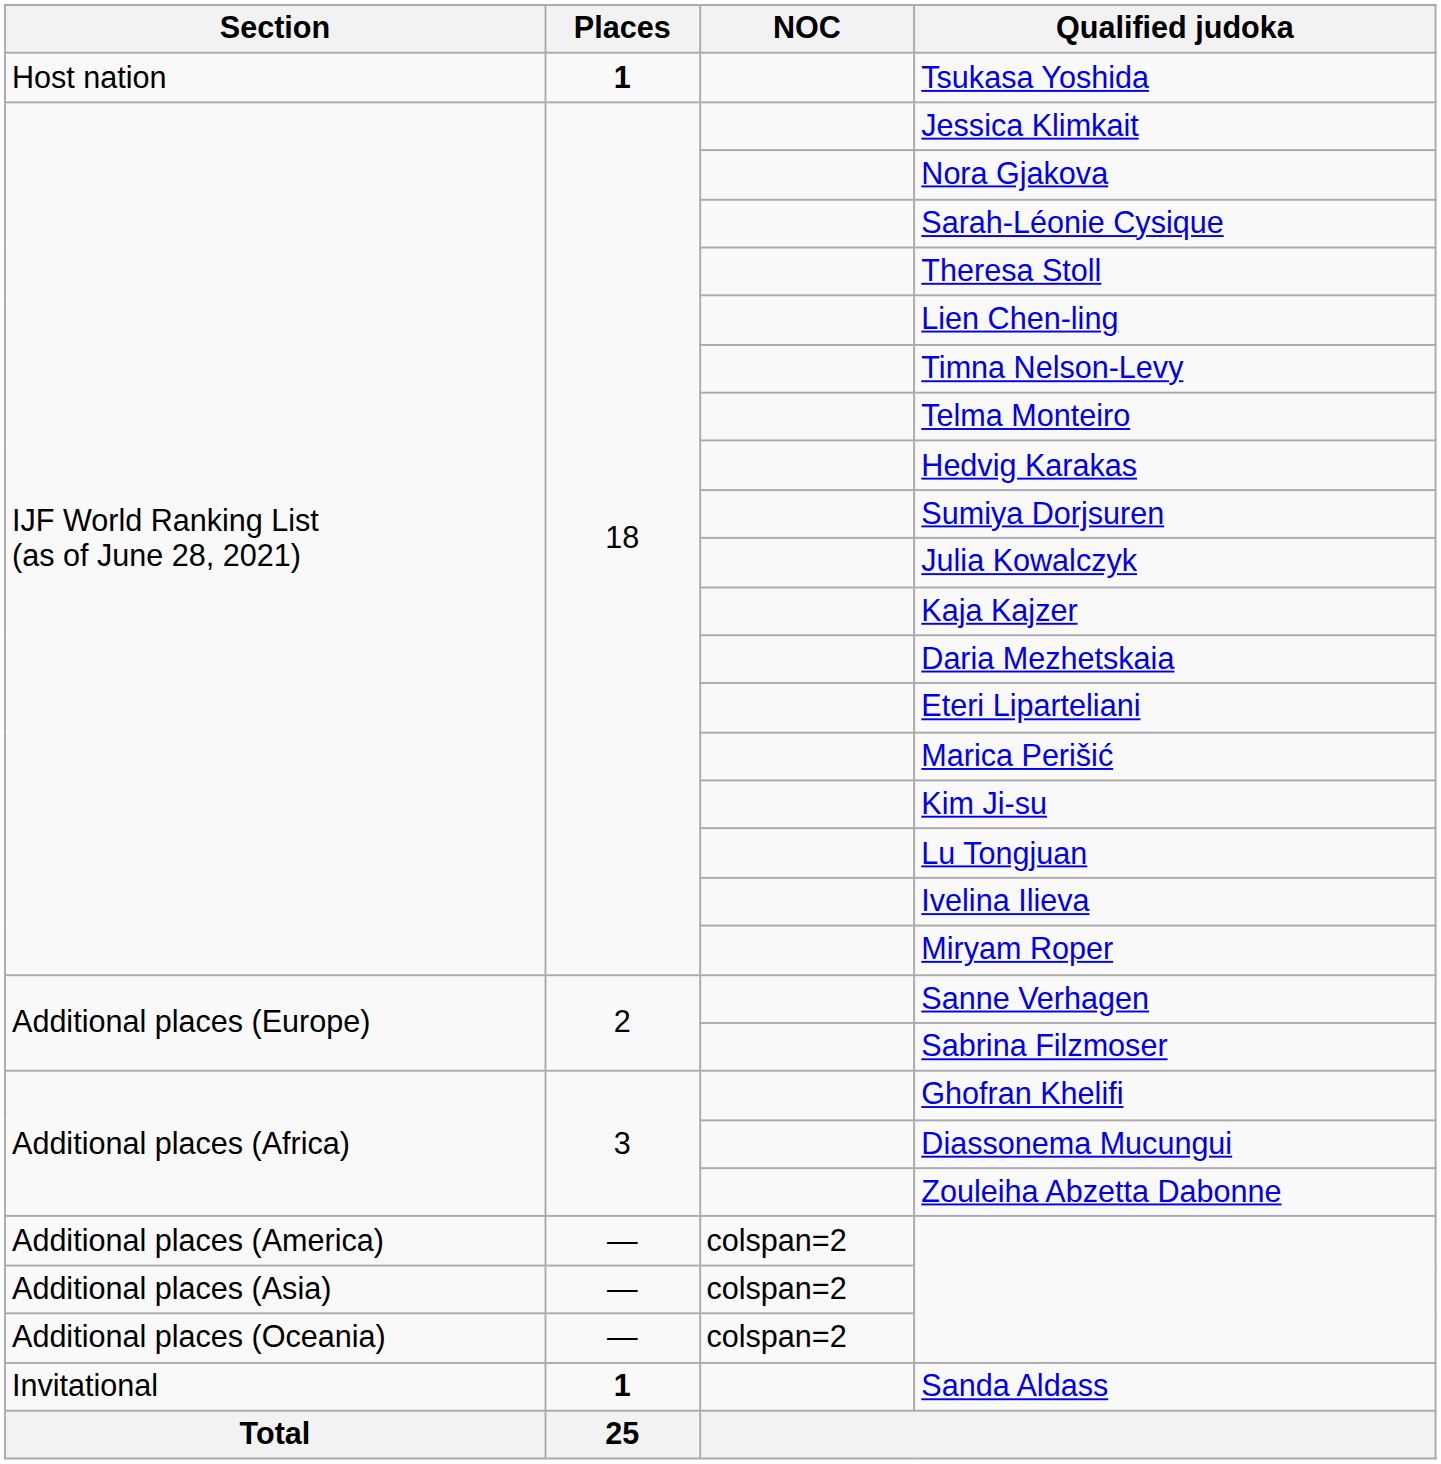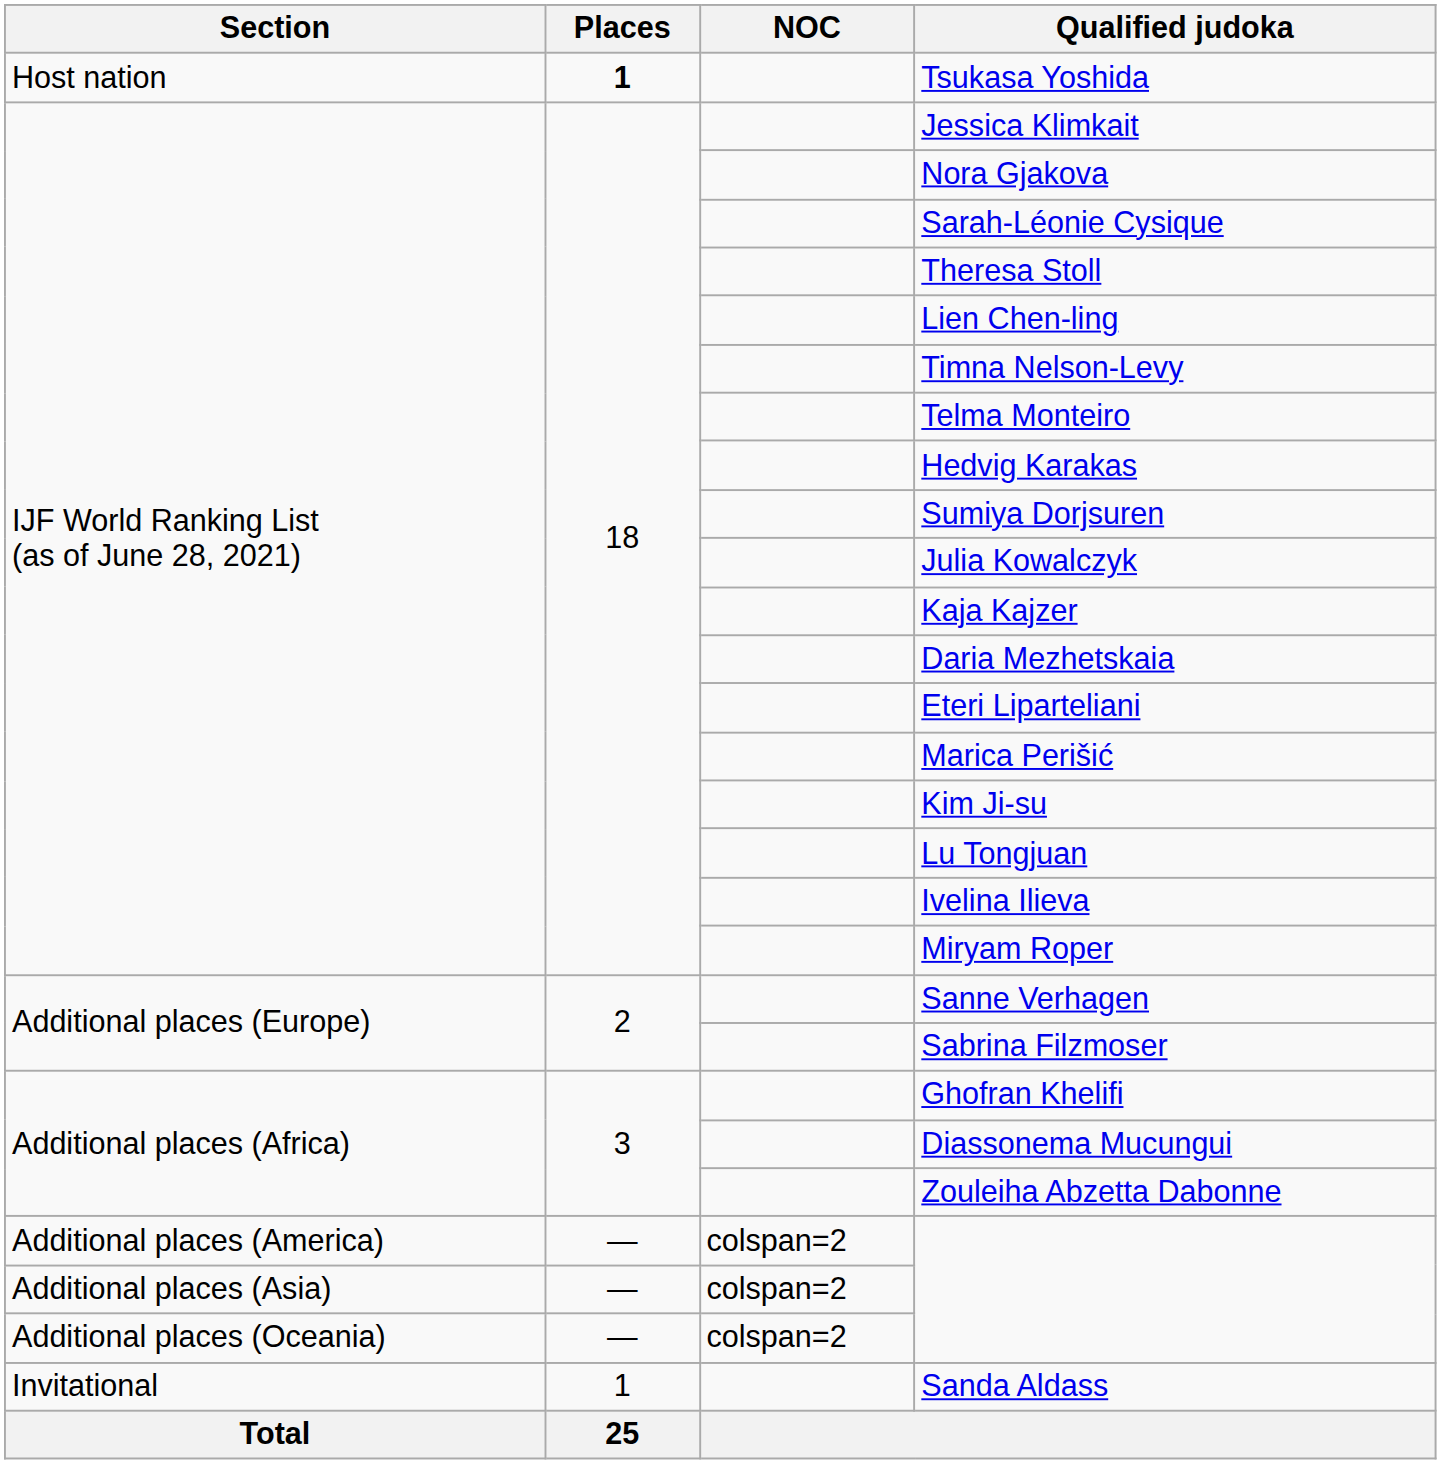(622, 1385) bold -> (622, 1385) normal
